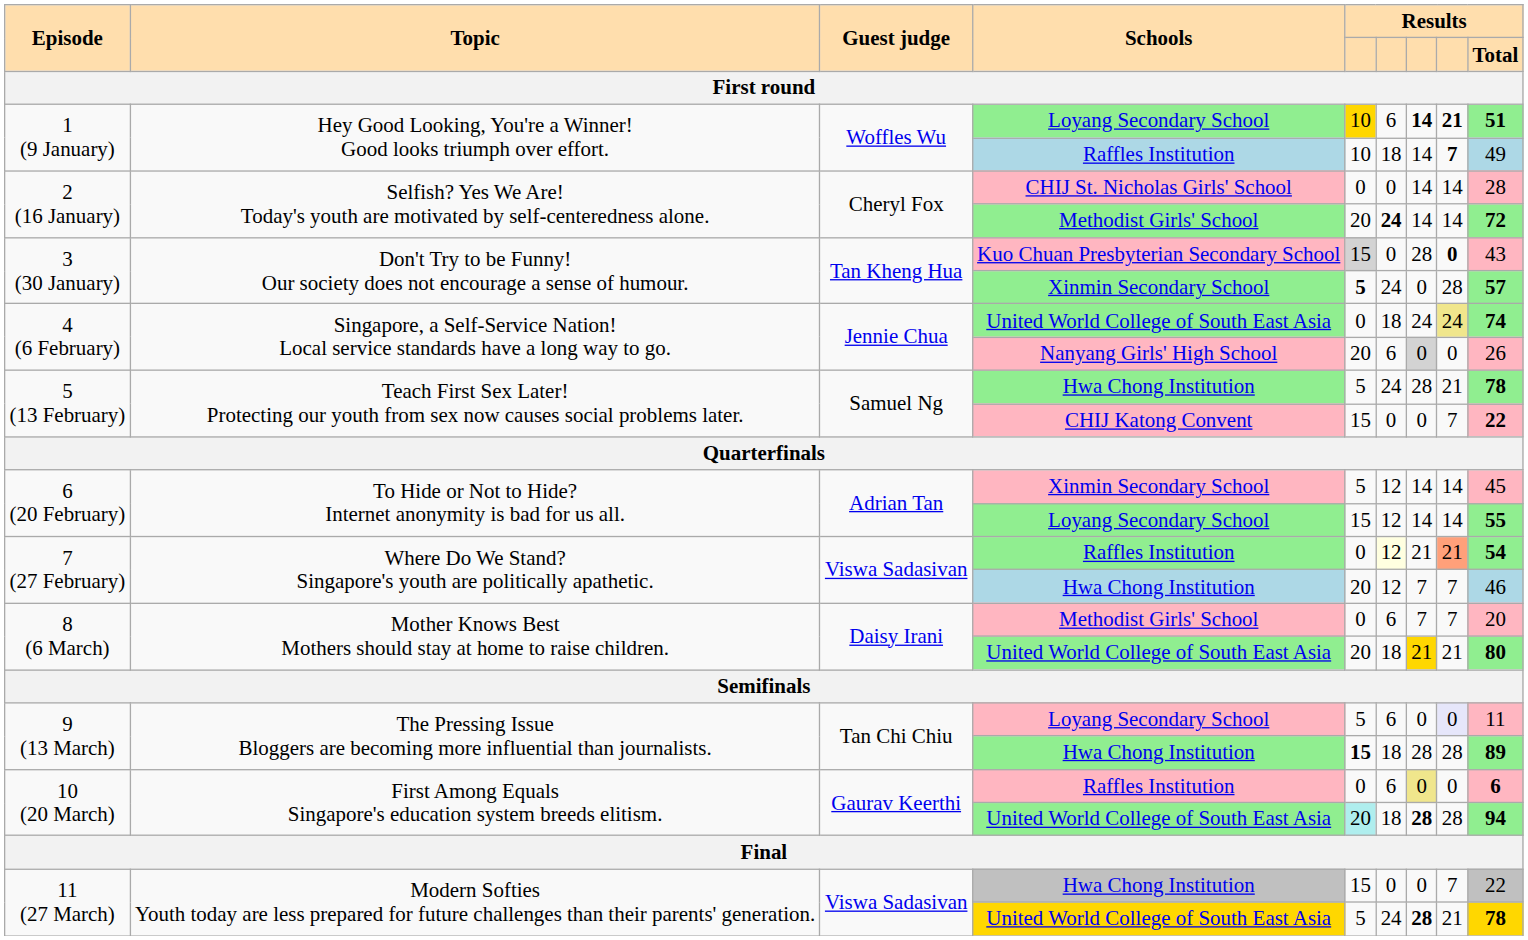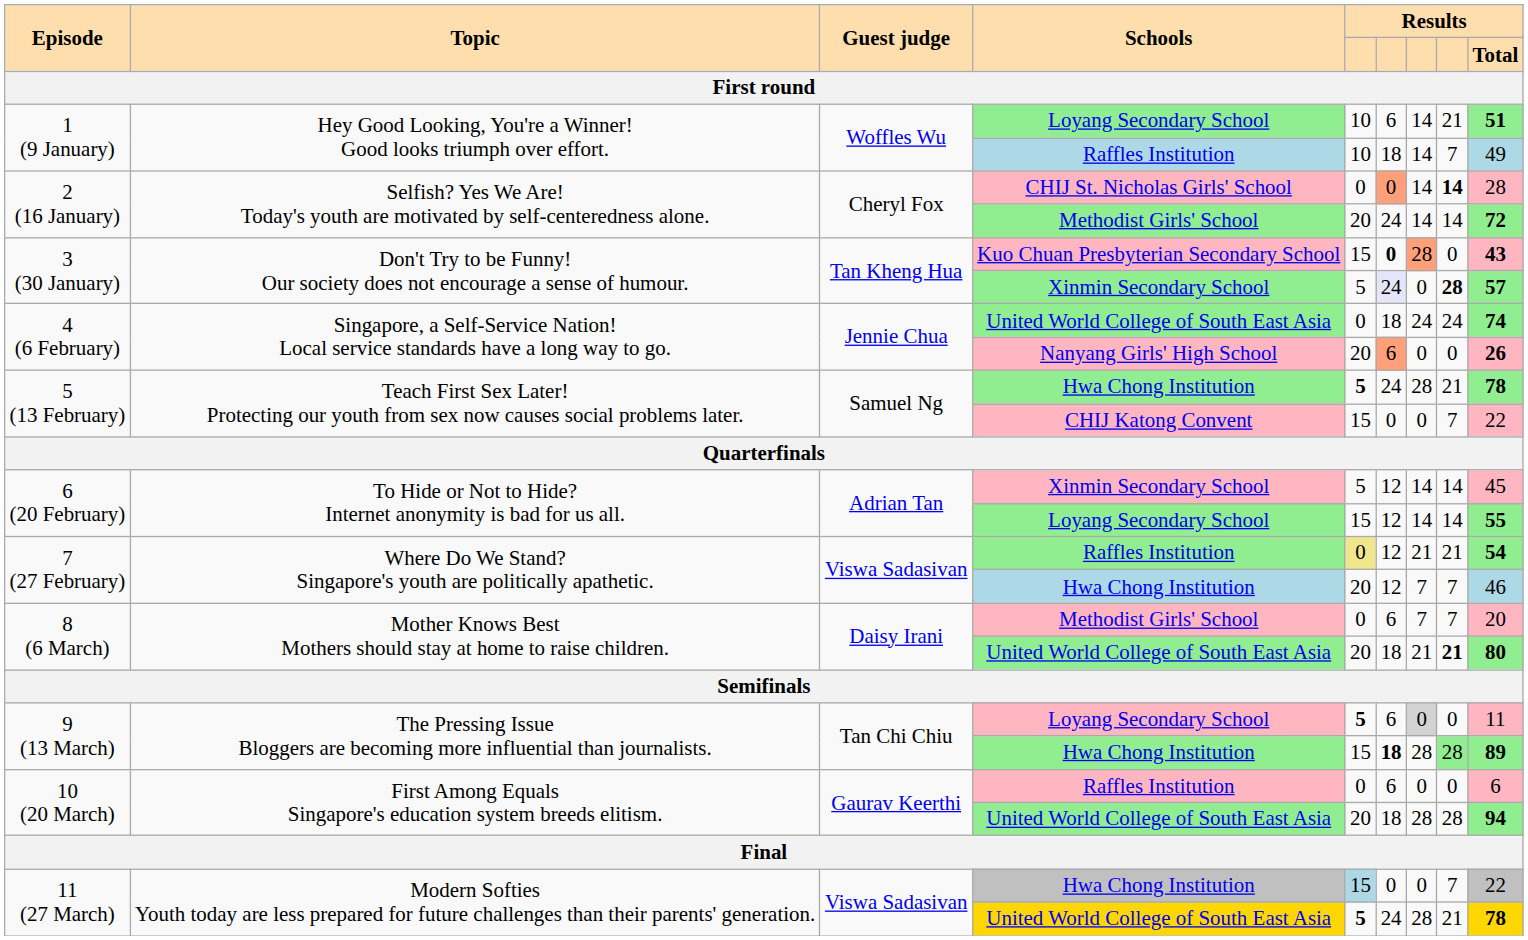(1360, 120) gold background -> (1360, 120) no background
(1422, 120) bold -> (1422, 120) normal
(1452, 120) bold -> (1452, 120) normal
(1452, 154) bold -> (1452, 154) normal
(1391, 187) no background -> (1391, 187) lightsalmon background
(1452, 187) normal -> (1452, 187) bold
(1391, 220) bold -> (1391, 220) normal
(1360, 253) lightgrey background -> (1360, 253) no background
(1391, 253) normal -> (1391, 253) bold
(1422, 253) no background -> (1422, 253) lightsalmon background
(1452, 253) bold -> (1452, 253) normal
(1495, 253) normal -> (1495, 253) bold
(1360, 287) bold -> (1360, 287) normal
(1391, 287) no background -> (1391, 287) lavender background
(1452, 287) normal -> (1452, 287) bold
(1452, 320) khaki background -> (1452, 320) no background
(1391, 353) no background -> (1391, 353) lightsalmon background
(1422, 353) lightgrey background -> (1422, 353) no background
(1495, 353) normal -> (1495, 353) bold
(1360, 386) normal -> (1360, 386) bold
(1495, 420) bold -> (1495, 420) normal
(1360, 552) no background -> (1360, 552) khaki background
(1391, 552) lightyellow background -> (1391, 552) no background
(1452, 552) lightsalmon background -> (1452, 552) no background
(1422, 652) gold background -> (1422, 652) no background
(1452, 652) normal -> (1452, 652) bold
(1360, 719) normal -> (1360, 719) bold
(1422, 719) no background -> (1422, 719) lightgrey background
(1452, 719) lavender background -> (1452, 719) no background
(1360, 752) bold -> (1360, 752) normal
(1391, 752) normal -> (1391, 752) bold
(1452, 752) no background -> (1452, 752) lightgreen background
(1422, 785) khaki background -> (1422, 785) no background
(1495, 785) bold -> (1495, 785) normal
(1360, 818) paleturquoise background -> (1360, 818) no background
(1422, 818) bold -> (1422, 818) normal
(1360, 885) no background -> (1360, 885) lightblue background
(1360, 918) normal -> (1360, 918) bold
(1422, 918) bold -> (1422, 918) normal
